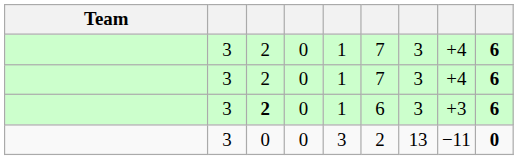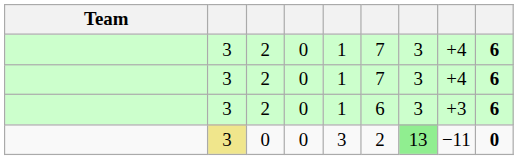(265, 109) bold -> (265, 109) normal
(227, 139) no background -> (227, 139) khaki background
(418, 139) no background -> (418, 139) lightgreen background
